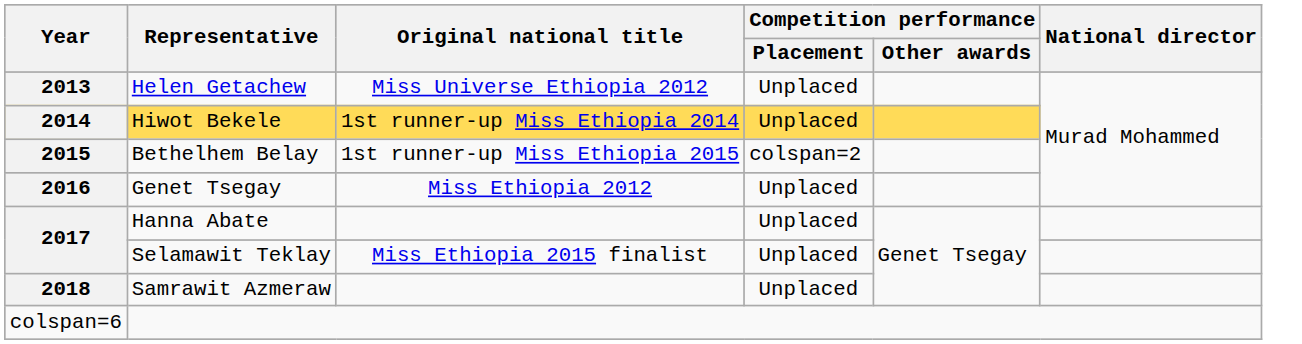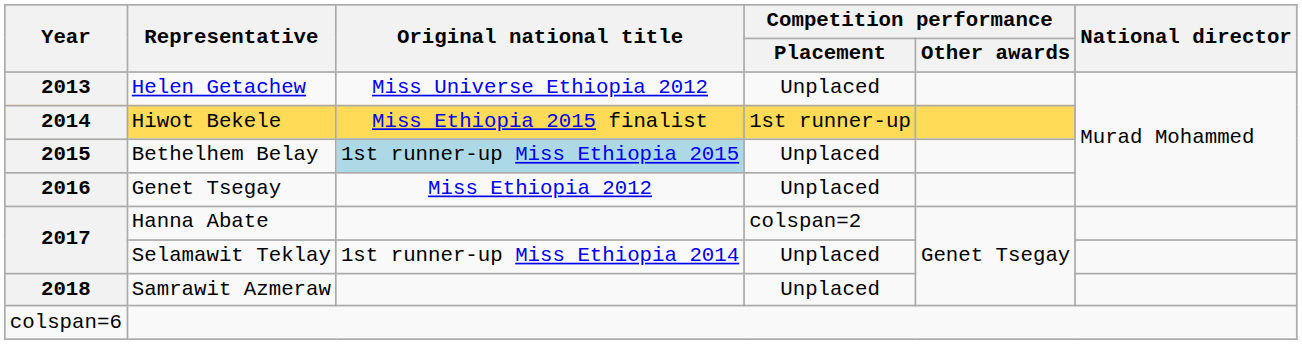(540, 122) 1st runner-up Miss Ethiopia 2014 -> (540, 122) Miss Ethiopia 2015 finalist
(808, 122) Unplaced -> (830, 122) 1st runner-up
(540, 156) no background -> (540, 156) lightblue background
(805, 156) colspan=2 -> (830, 156) Unplaced
(808, 223) Unplaced -> (805, 223) colspan=2
(540, 256) Miss Ethiopia 2015 finalist -> (540, 256) 1st runner-up Miss Ethiopia 2014
